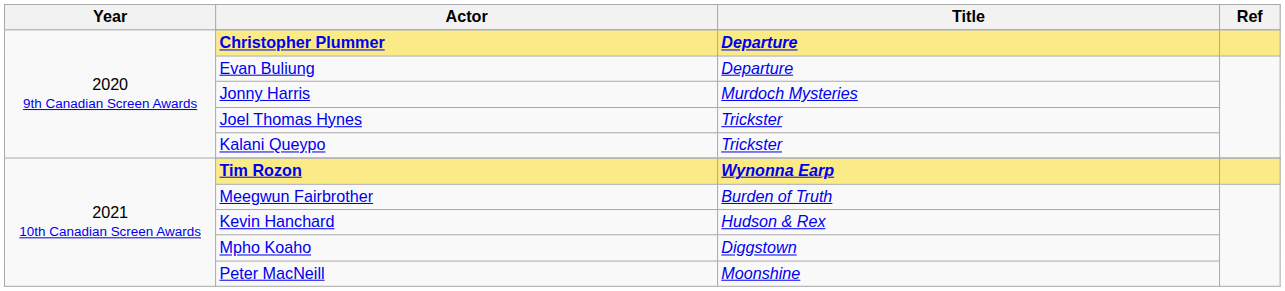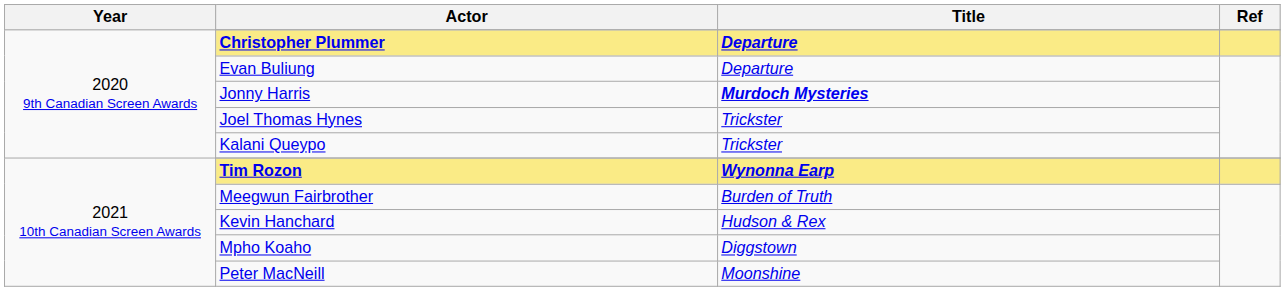(790, 94) normal -> (795, 94) bold
